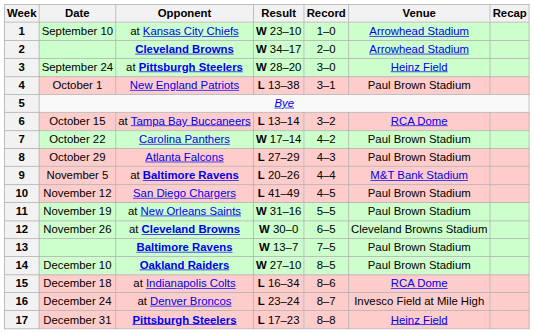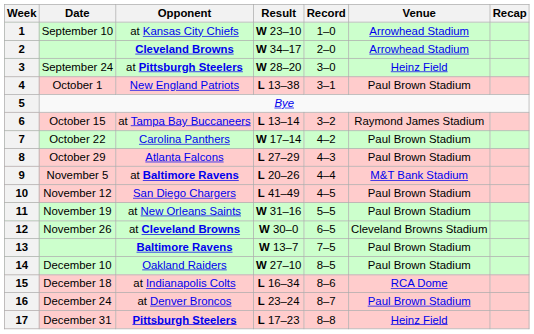(419, 121) RCA Dome -> (419, 121) Raymond James Stadium
(184, 265) bold -> (184, 265) normal
(419, 301) Invesco Field at Mile High -> (419, 301) Paul Brown Stadium
